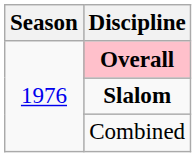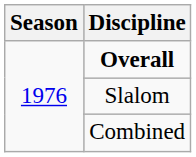(137, 59) pink background -> (137, 59) no background
(137, 95) bold -> (137, 95) normal
